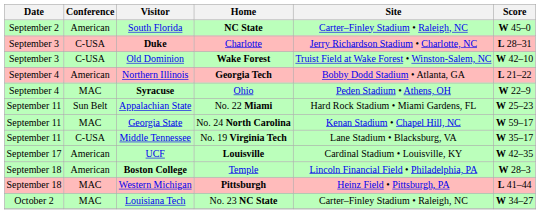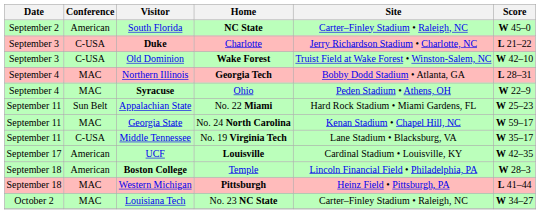(515, 43) L 28–31 -> (515, 43) L 21–22
(90, 75) American -> (90, 75) MAC
(515, 75) L 21–22 -> (515, 75) L 28–31
